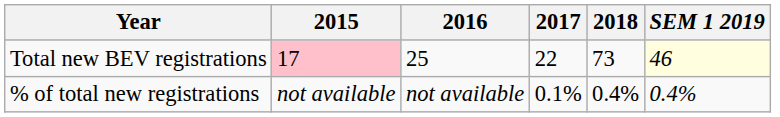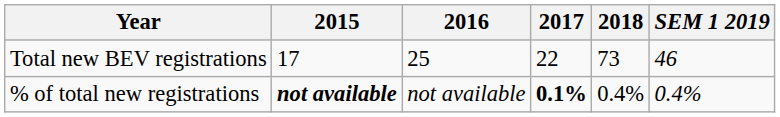(288, 58) pink background -> (288, 58) no background
(661, 58) lightyellow background -> (666, 58) no background
(336, 93) normal -> (337, 93) bold
(558, 93) normal -> (561, 93) bold
